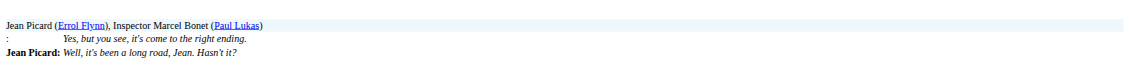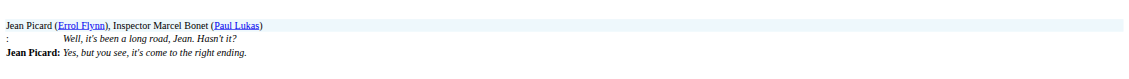(155, 39) Yes, but you see, it's come to the right ending. -> (150, 39) Well, it's been a long road, Jean. Hasn't it?
(150, 53) Well, it's been a long road, Jean. Hasn't it? -> (155, 53) Yes, but you see, it's come to the right ending.
